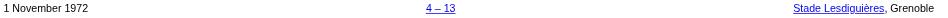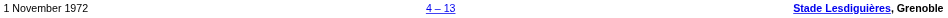(864, 9) normal -> (868, 9) bold
